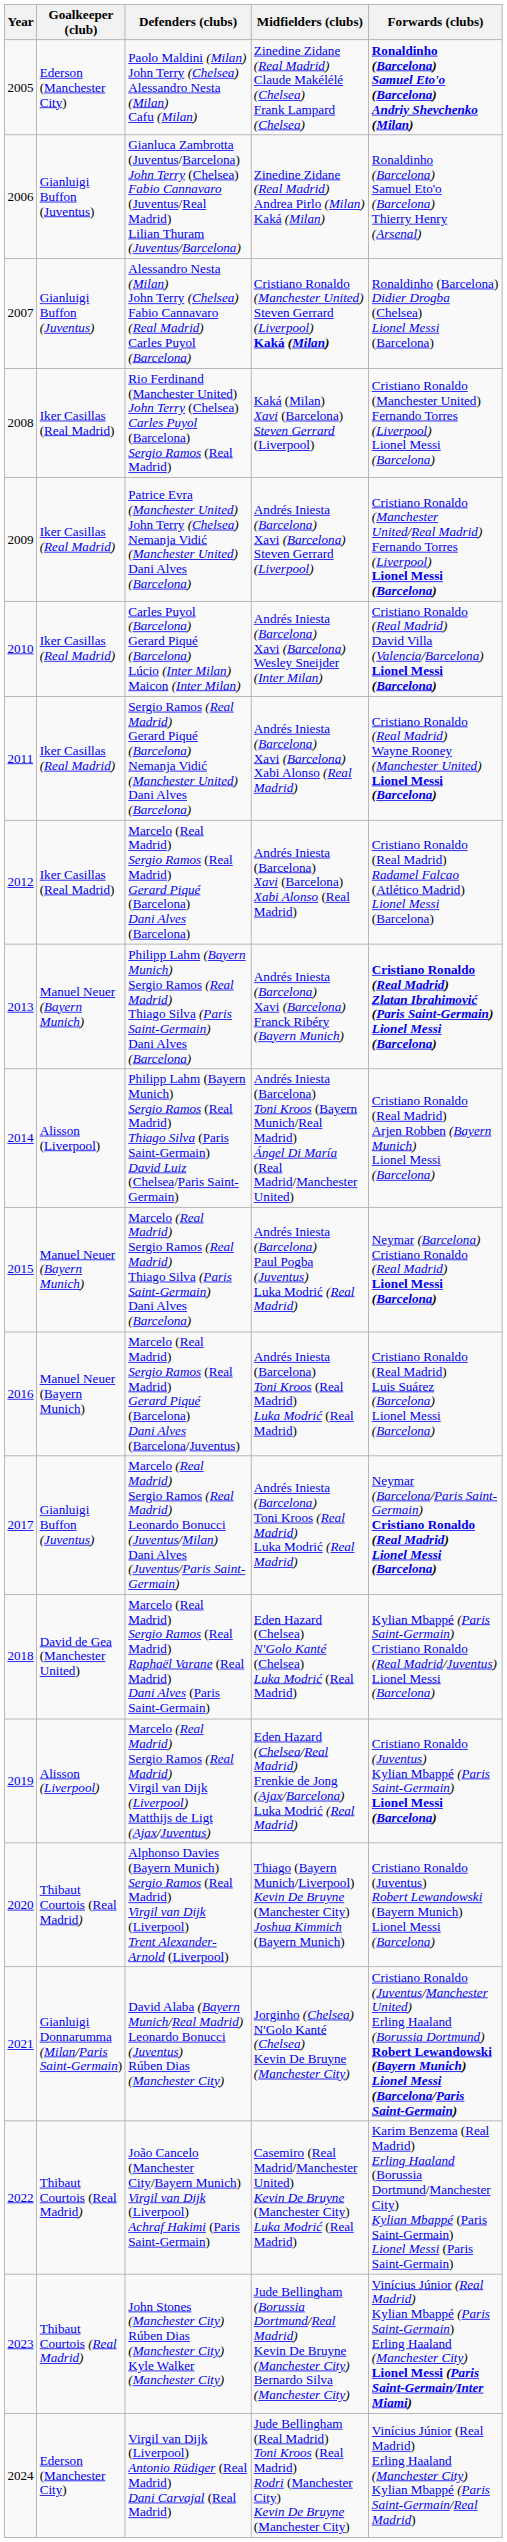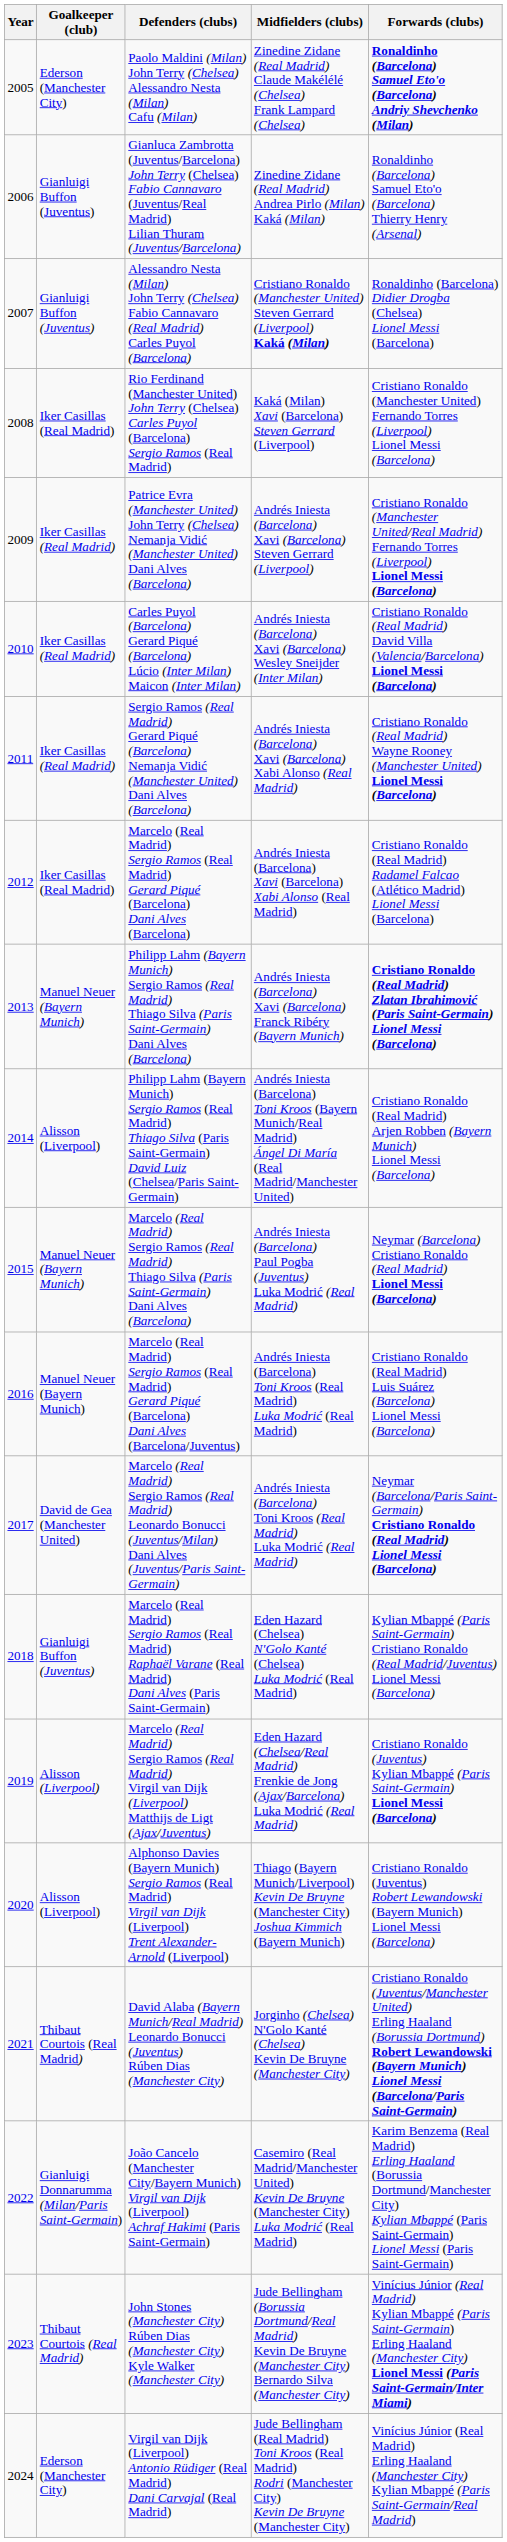(67, 1525) Gianluigi Buffon (Juventus) -> (76, 1525) David de Gea (Manchester United)
(76, 1656) David de Gea (Manchester United) -> (67, 1656) Gianluigi Buffon (Juventus)
(78, 1905) Thibaut Courtois (Real Madrid) -> (70, 1905) Alisson (Liverpool)
(81, 2043) Gianluigi Donnarumma (Milan/Paris Saint-Germain) -> (78, 2043) Thibaut Courtois (Real Madrid)
(78, 2197) Thibaut Courtois (Real Madrid) -> (81, 2197) Gianluigi Donnarumma (Milan/Paris Saint-Germain)
